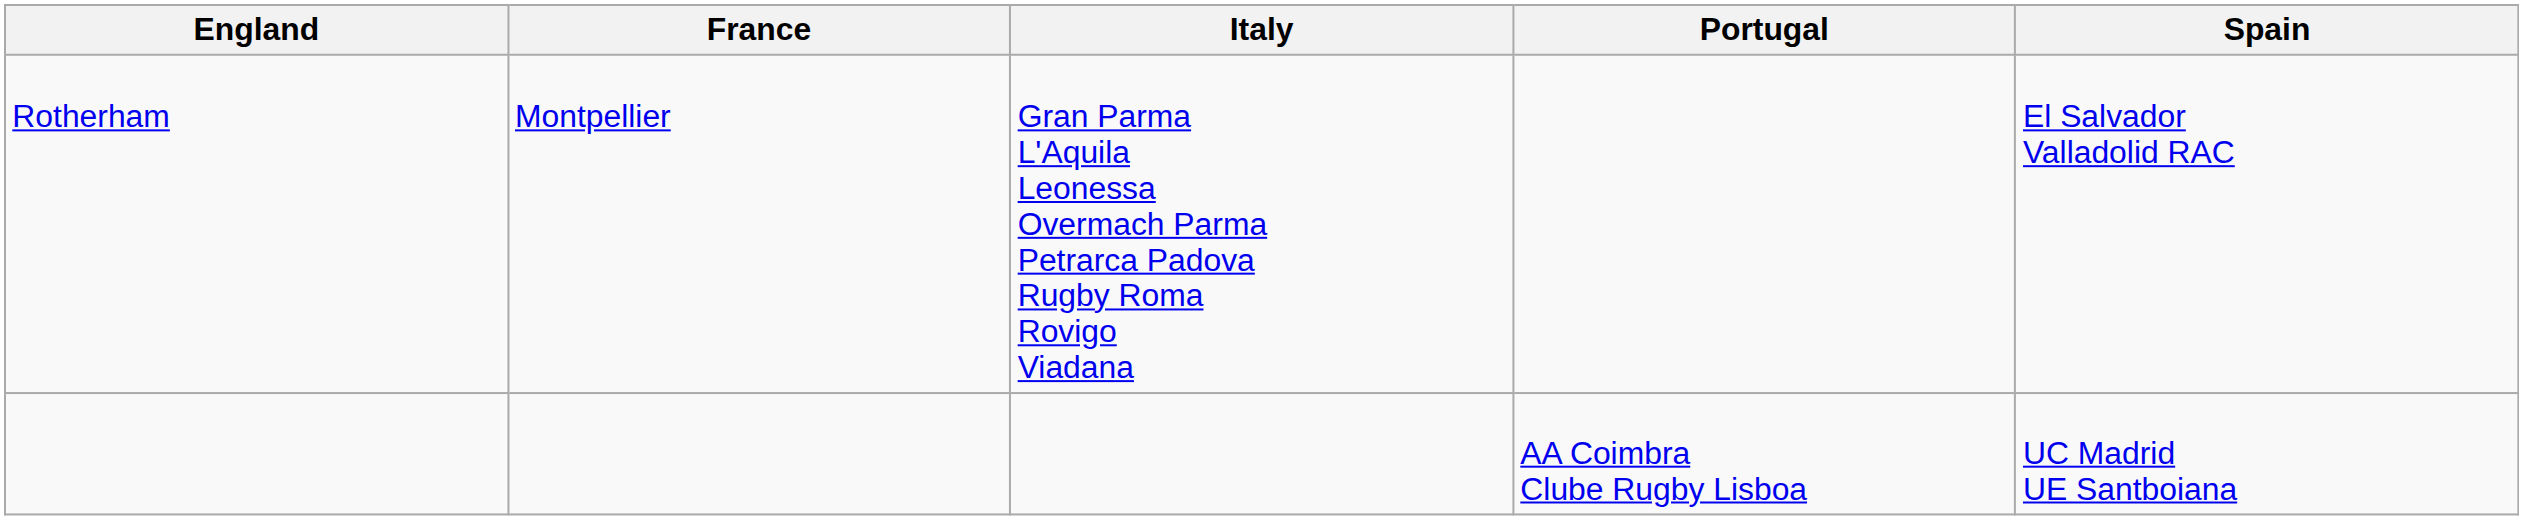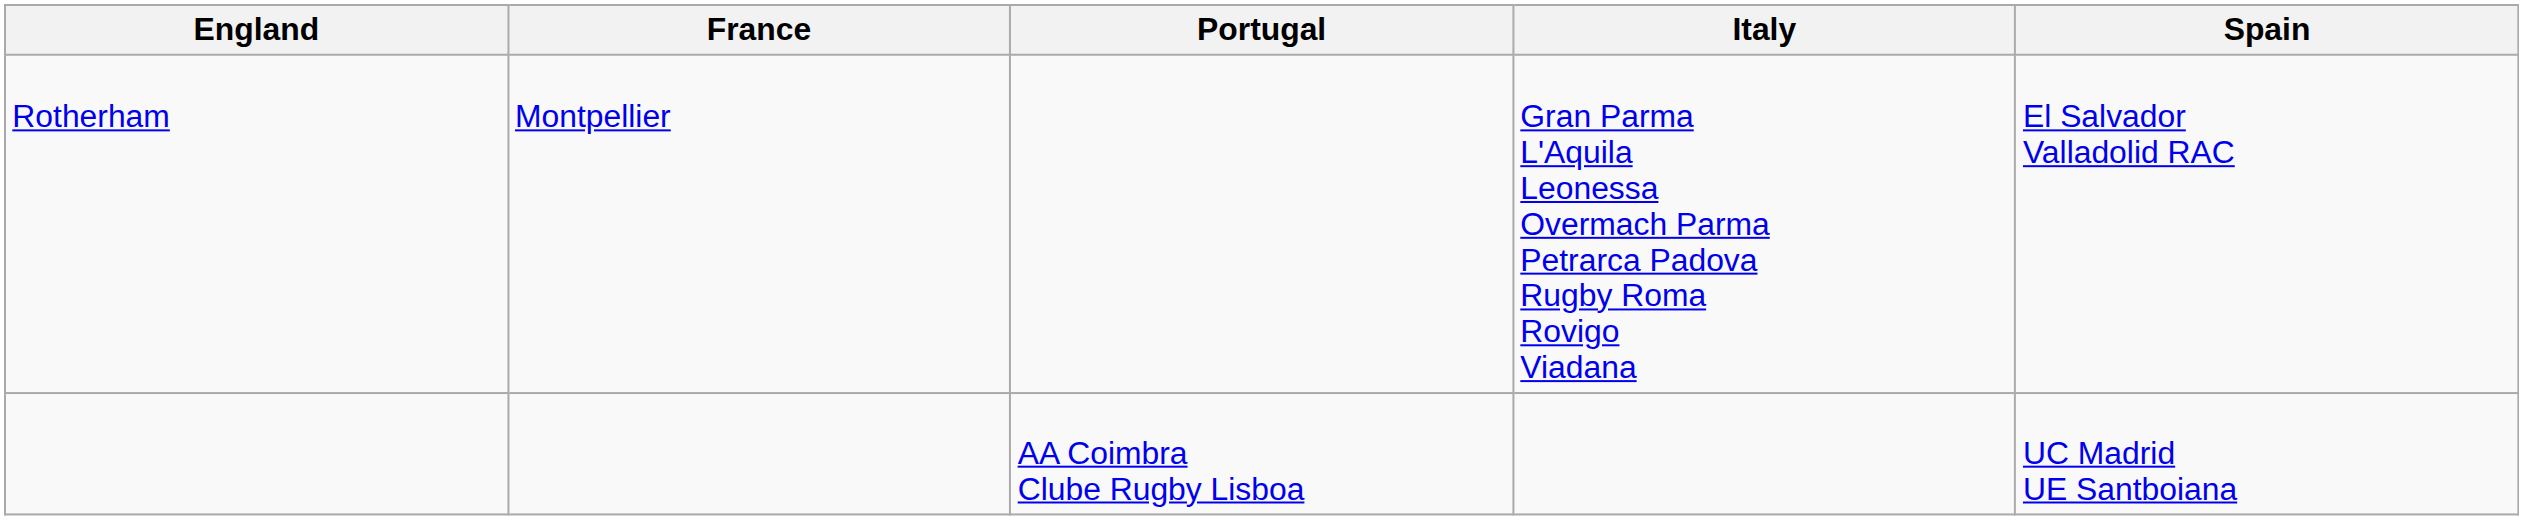columns swapped: (1262, 29) <-> (1764, 29)
